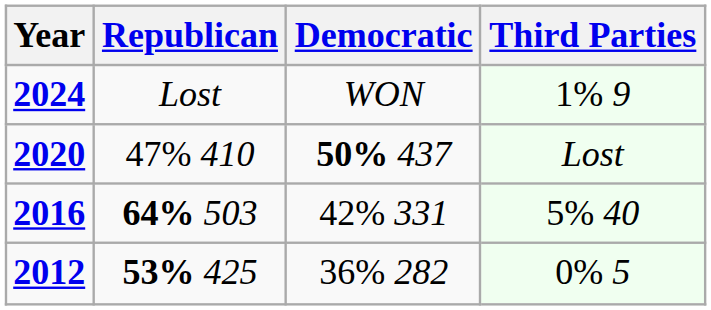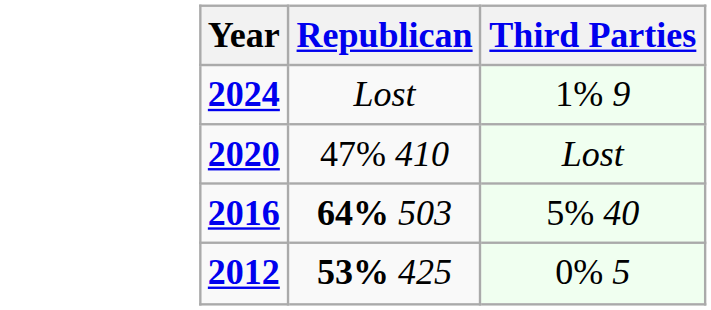- column: (384, 35)
